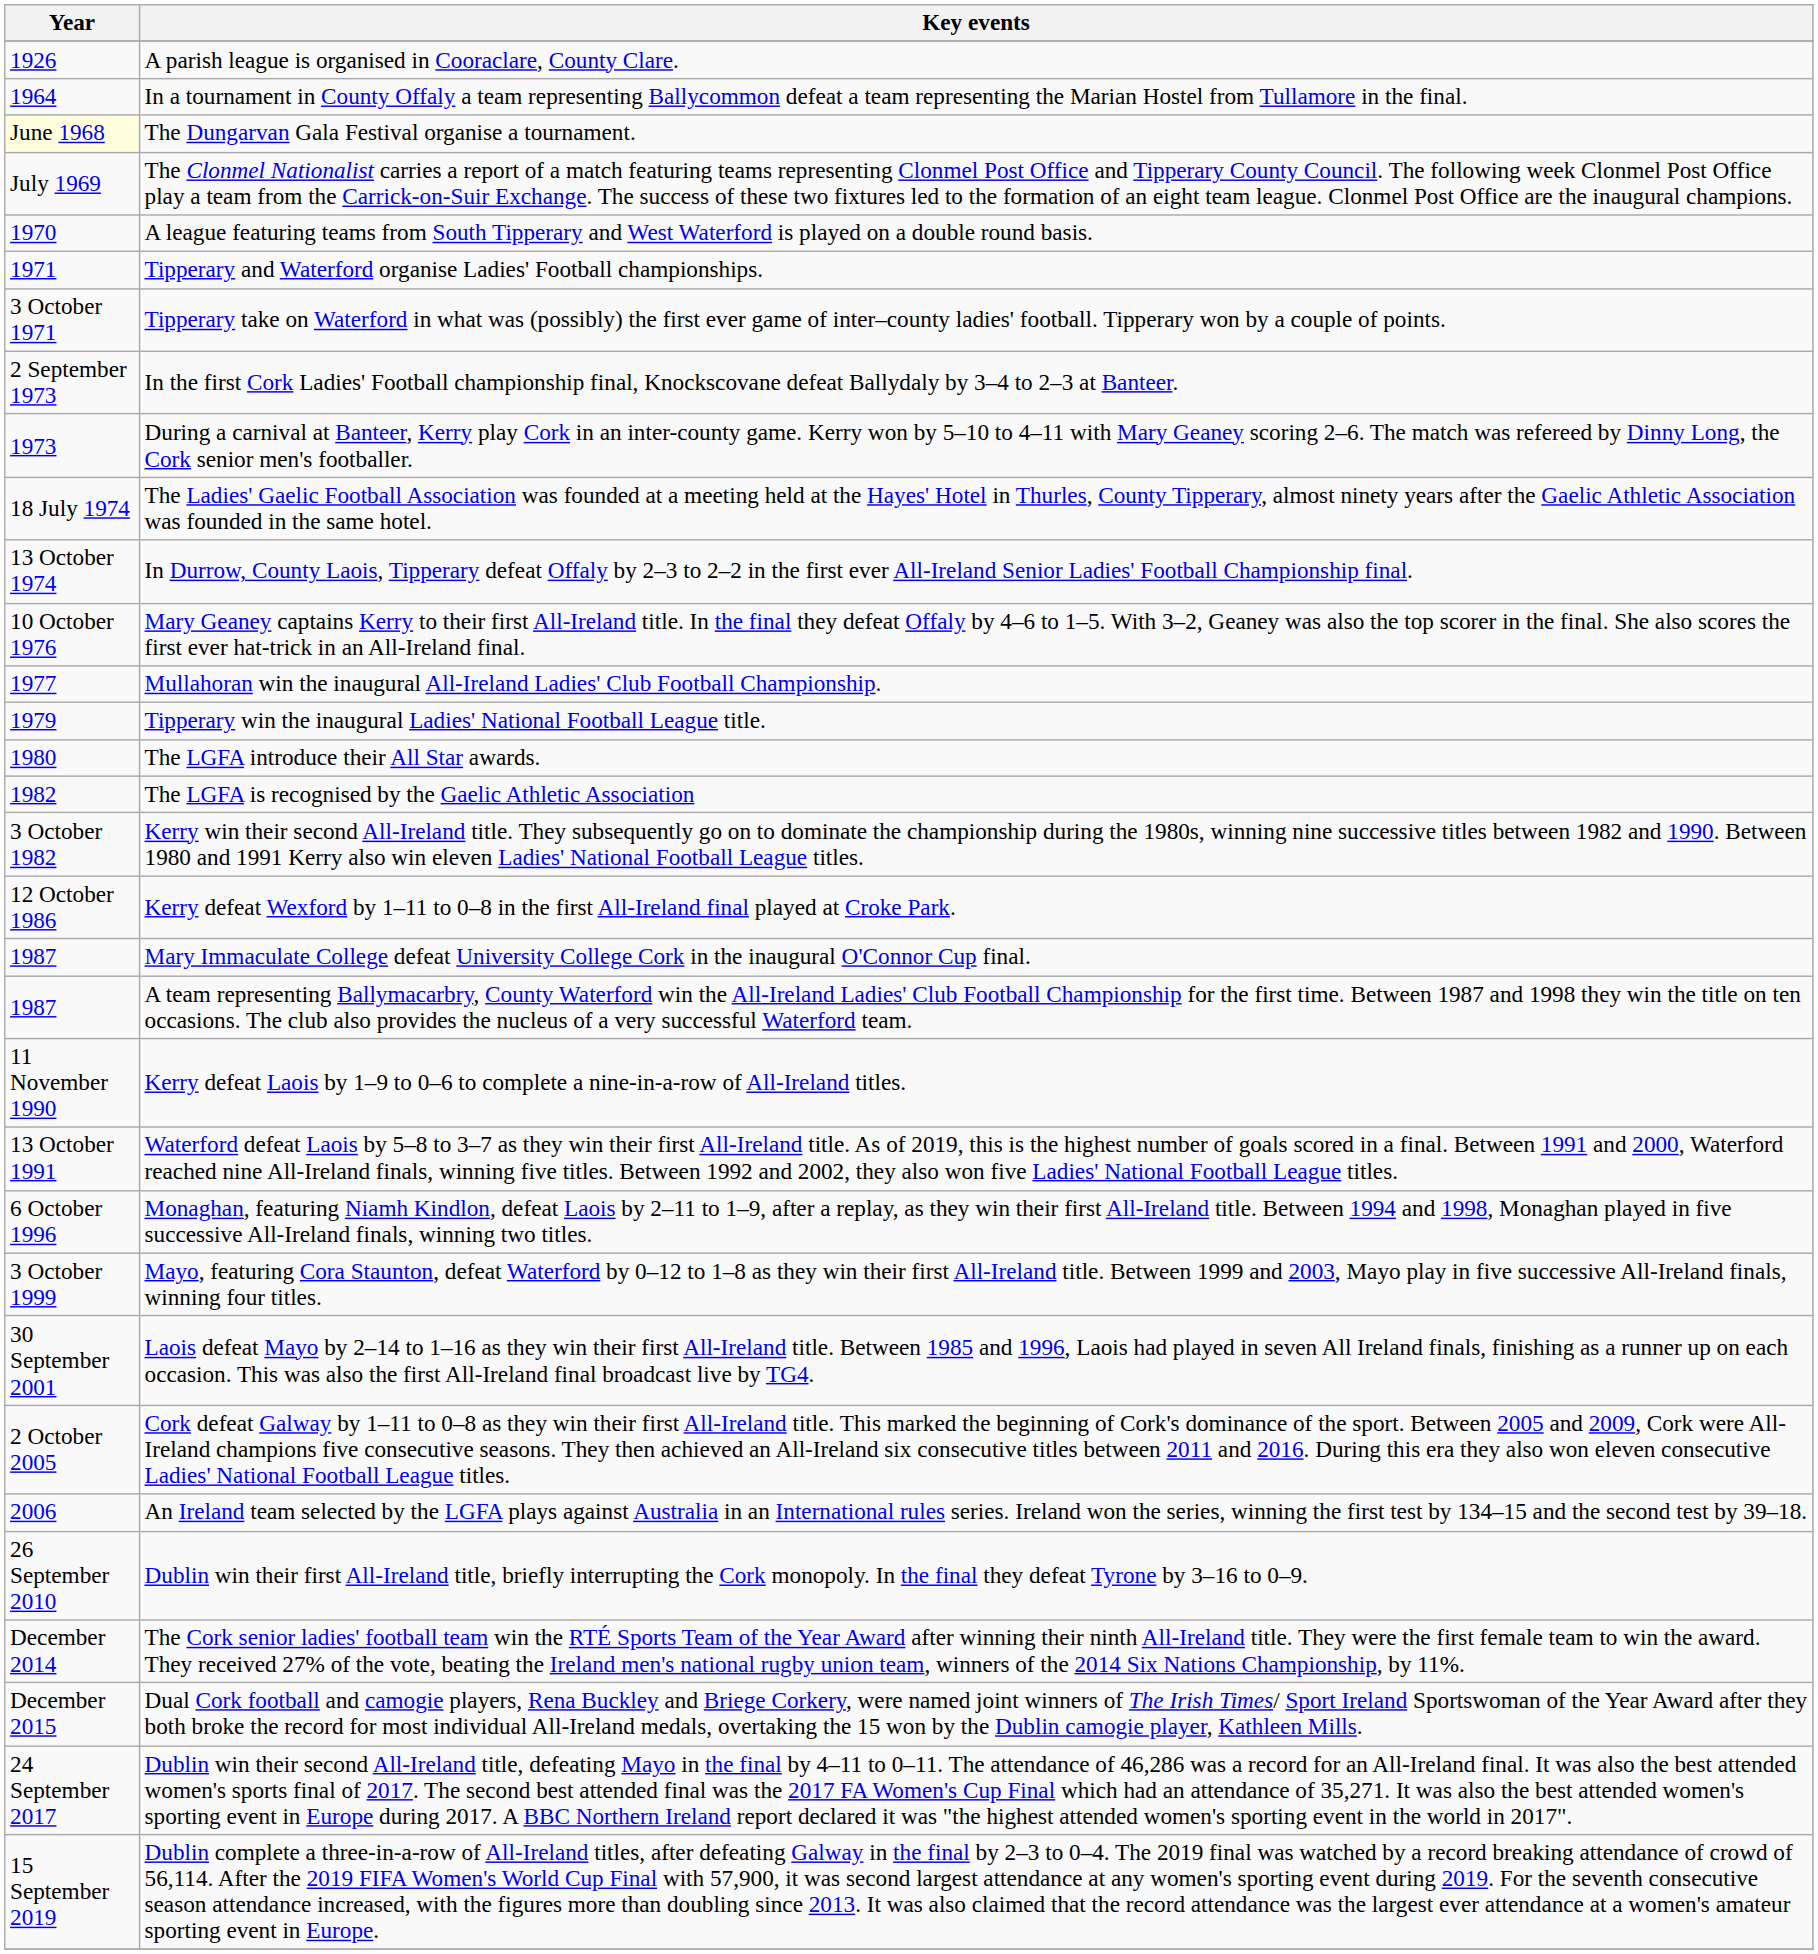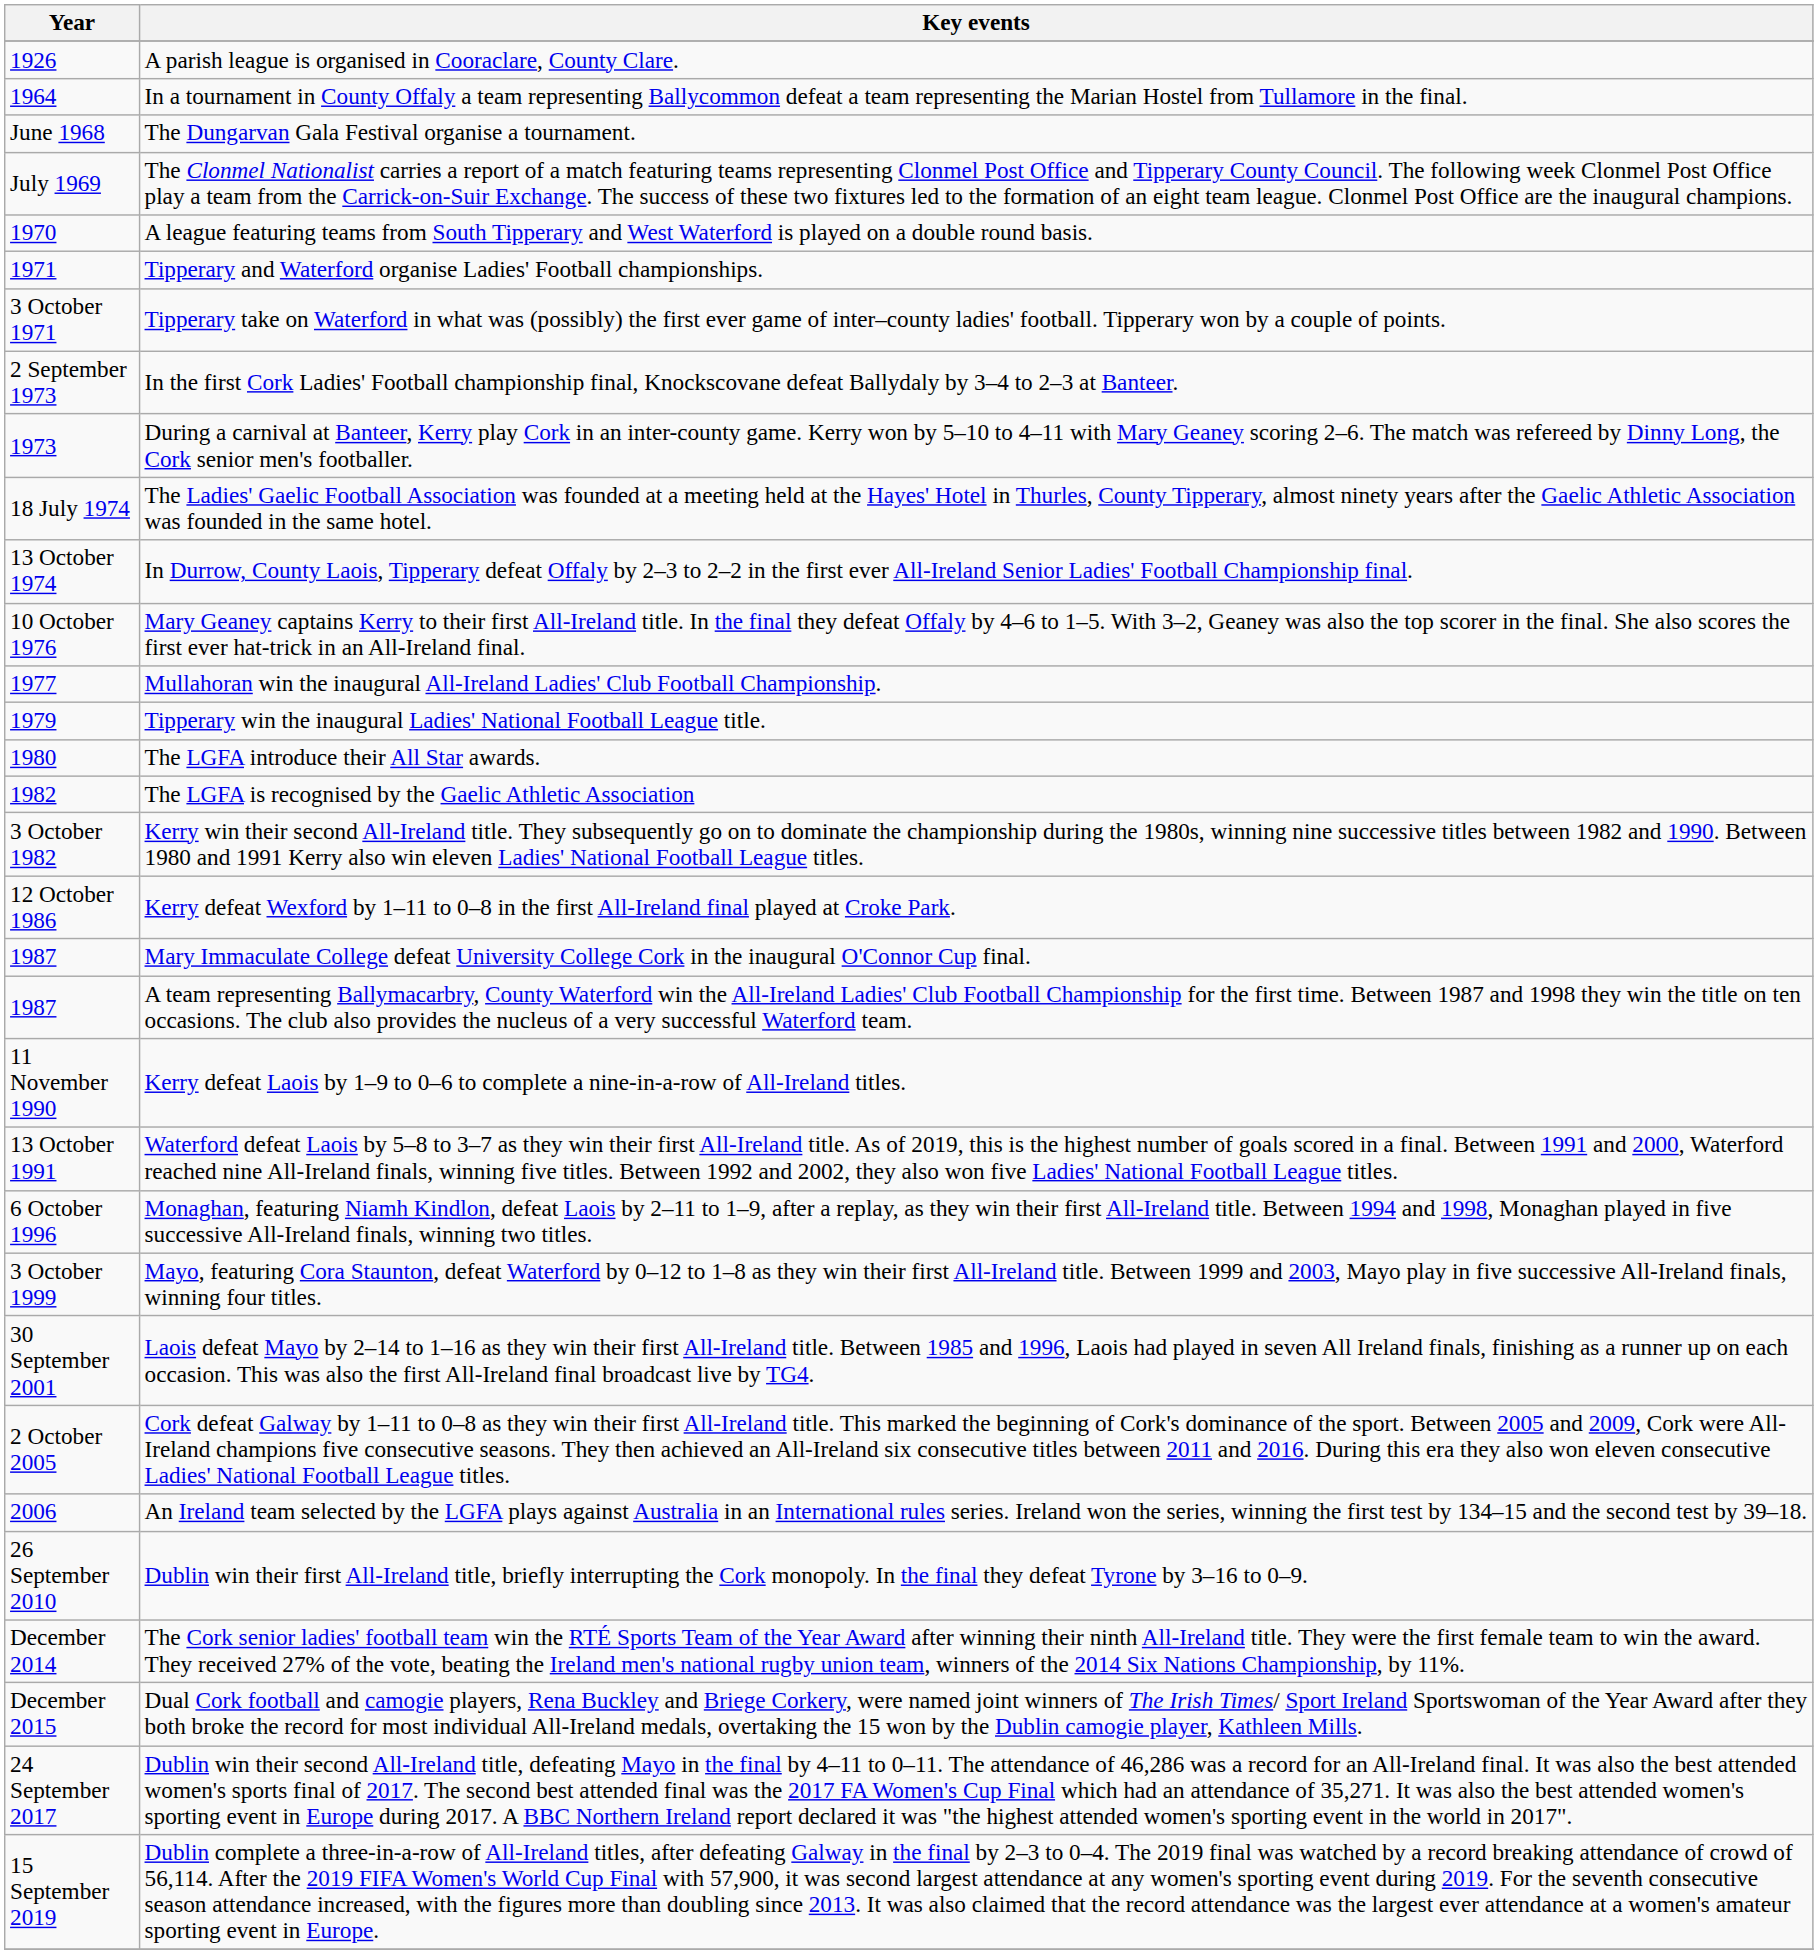(57, 133) lightyellow background -> (57, 133) no background
